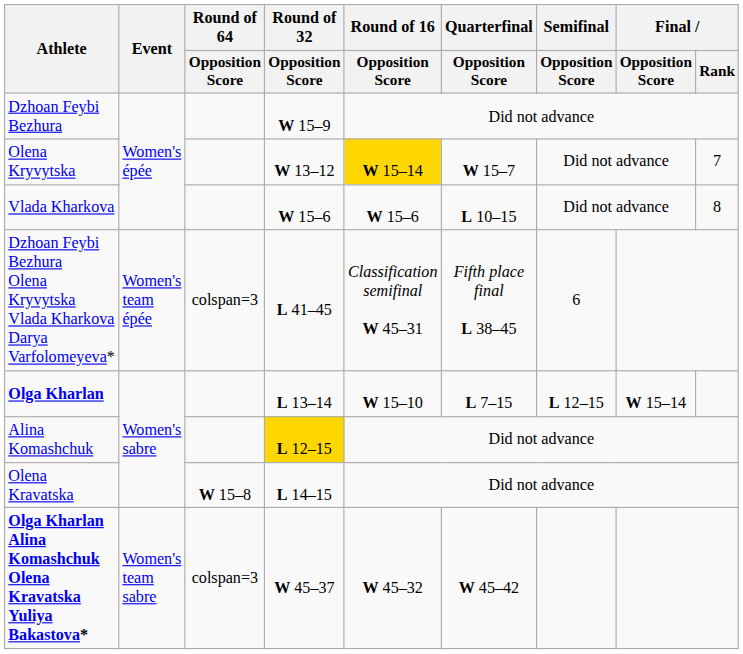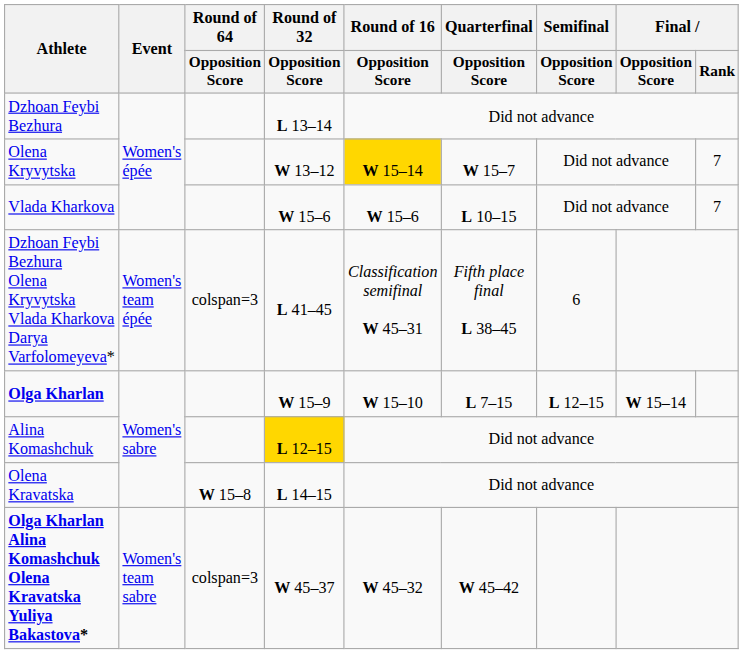(304, 125) W 15–9 -> (304, 125) L 13–14
(717, 207) 8 -> (717, 207) 7
(304, 403) L 13–14 -> (304, 403) W 15–9
